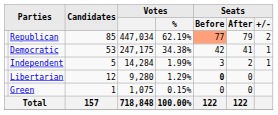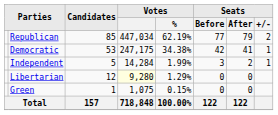(220, 37) lightsalmon background -> (220, 37) no background
(141, 77) no background -> (141, 77) lightyellow background
(222, 77) bold -> (222, 77) normal
